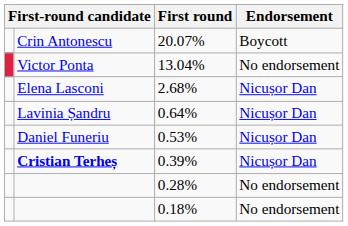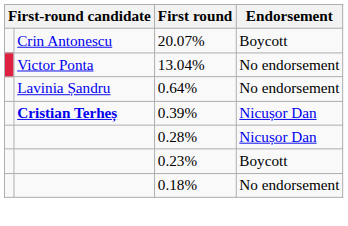- row: (177, 88)
(278, 112) Nicușor Dan -> (289, 88) No endorsement
- row: (177, 137)
(289, 185) No endorsement -> (278, 137) Nicușor Dan
+ row: (177, 161)
